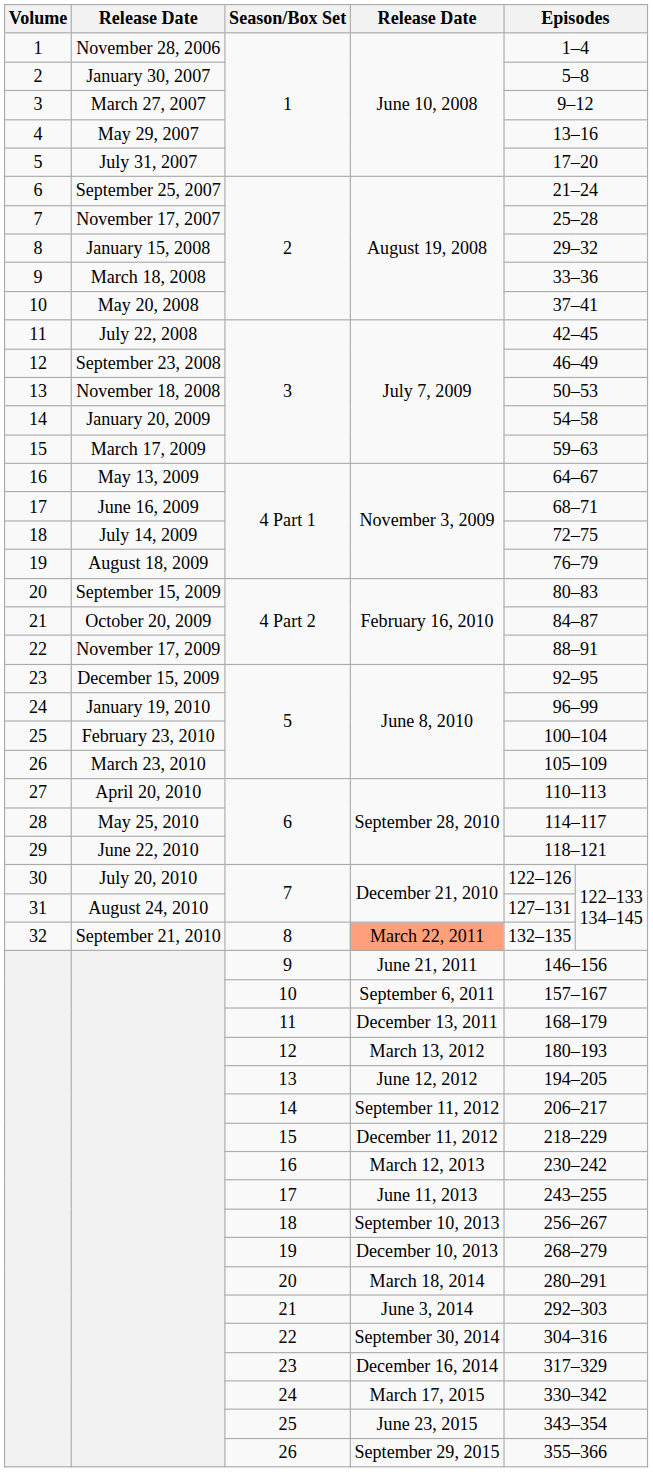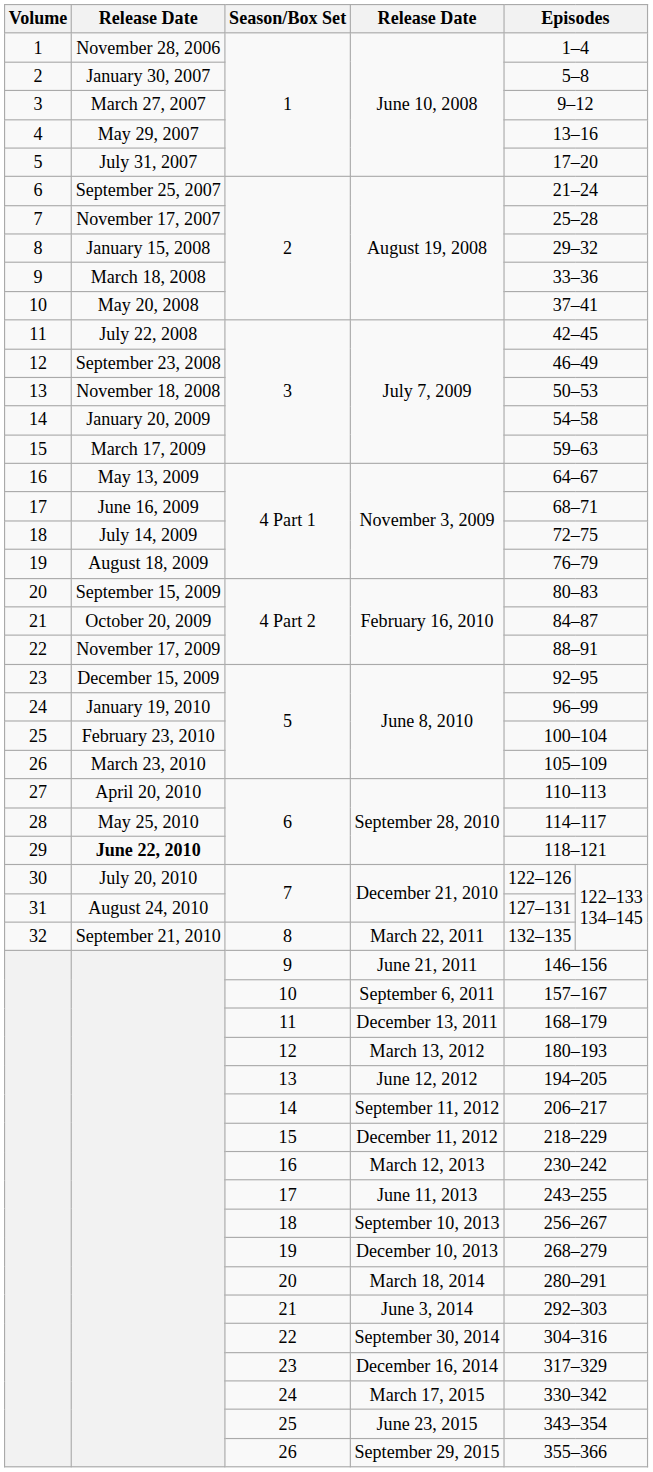(148, 850) normal -> (148, 850) bold
(427, 936) lightsalmon background -> (427, 936) no background
